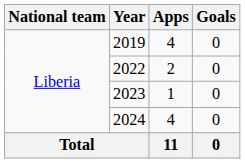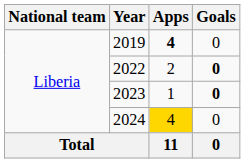(171, 42) normal -> (171, 42) bold
(216, 68) normal -> (216, 68) bold
(216, 94) normal -> (216, 94) bold
(171, 119) no background -> (171, 119) gold background
